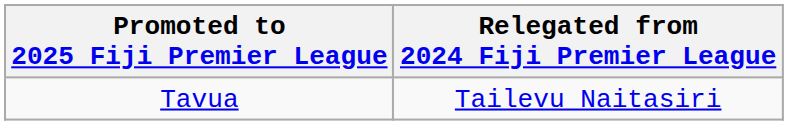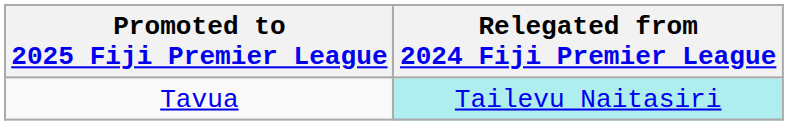(588, 99) no background -> (588, 99) paleturquoise background
